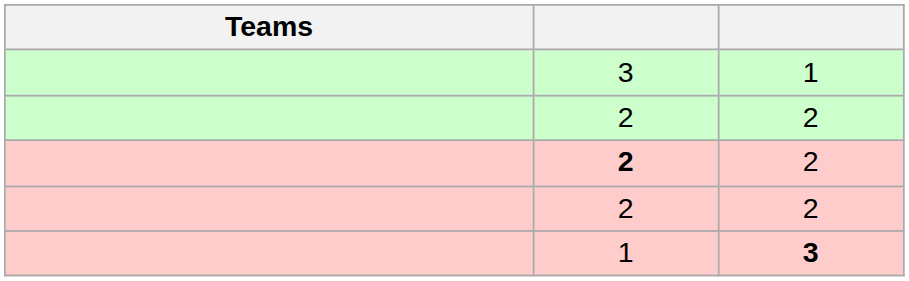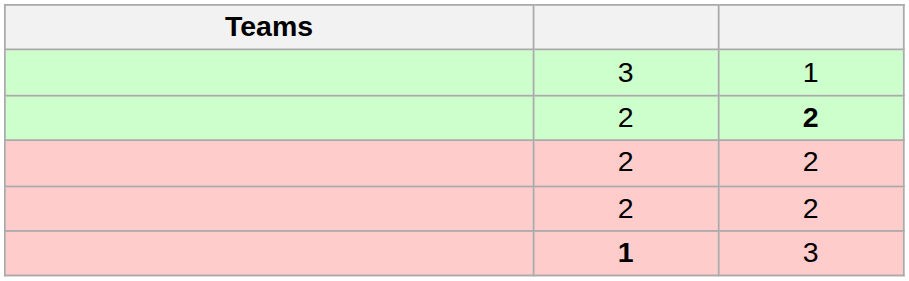(811, 117) normal -> (811, 117) bold
(626, 162) bold -> (626, 162) normal
(626, 252) normal -> (626, 252) bold
(811, 252) bold -> (811, 252) normal
